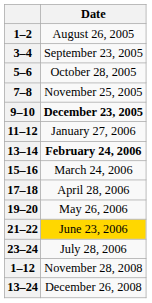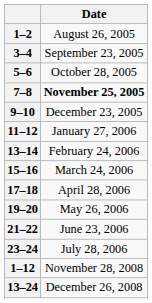(93, 92) normal -> (94, 92) bold
(93, 111) bold -> (94, 111) normal
(93, 151) bold -> (94, 151) normal
(93, 229) gold background -> (94, 229) no background
